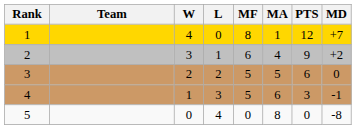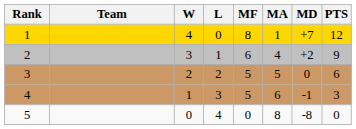columns swapped: (336, 14) <-> (307, 14)
